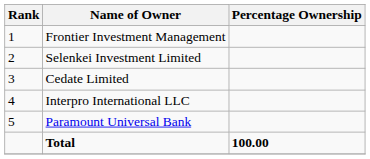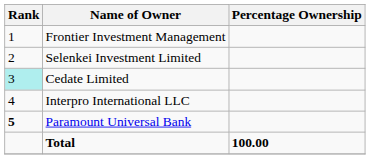(11, 79) no background -> (11, 79) paleturquoise background
(11, 121) normal -> (11, 121) bold
